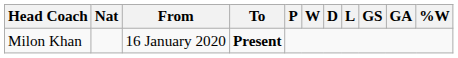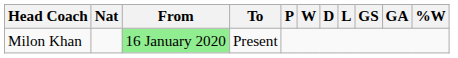(176, 40) no background -> (176, 40) lightgreen background
(257, 40) bold -> (255, 40) normal
